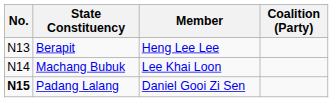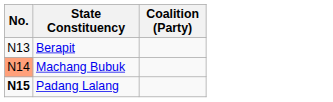- column: (200, 21)
(19, 67) no background -> (19, 67) lightsalmon background
